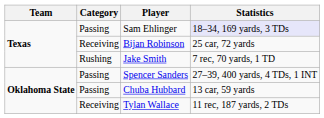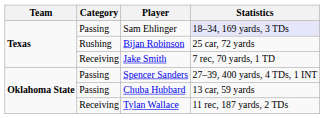(99, 43) Receiving -> (95, 43) Rushing
(95, 59) Rushing -> (99, 59) Receiving
